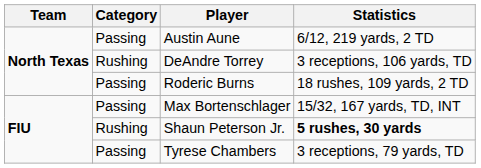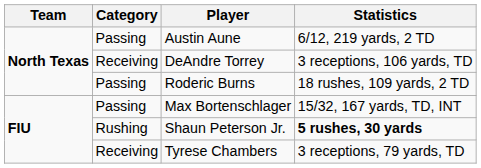(122, 61) Rushing -> (127, 61) Receiving
(121, 151) Passing -> (127, 151) Receiving
